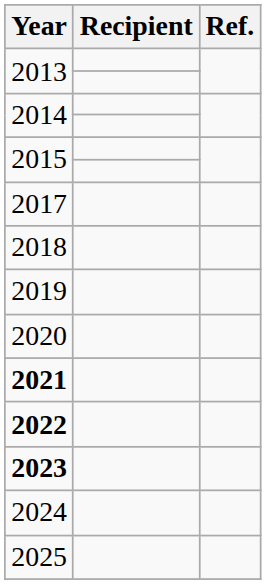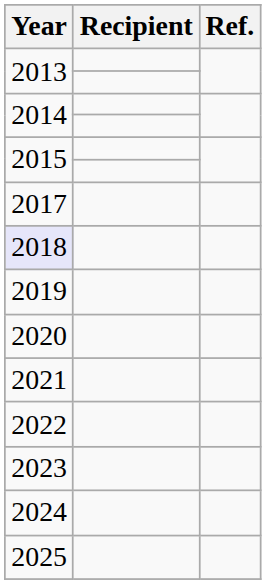(39, 247) no background -> (39, 247) lavender background
(39, 379) bold -> (39, 379) normal
(39, 423) bold -> (39, 423) normal
(39, 468) bold -> (39, 468) normal
